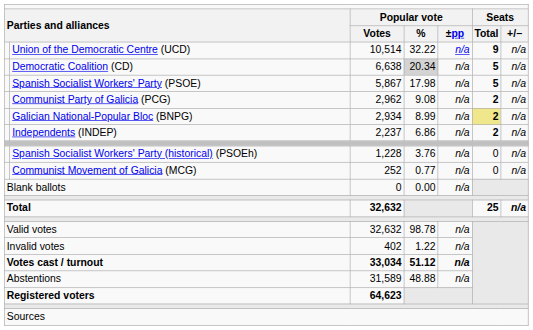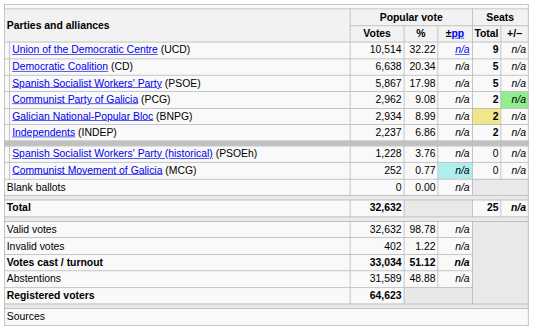(423, 67) lightgrey background -> (423, 67) no background
(519, 100) no background -> (519, 100) lightgreen background
(462, 170) no background -> (462, 170) paleturquoise background
